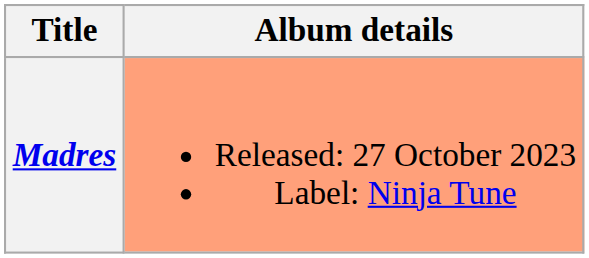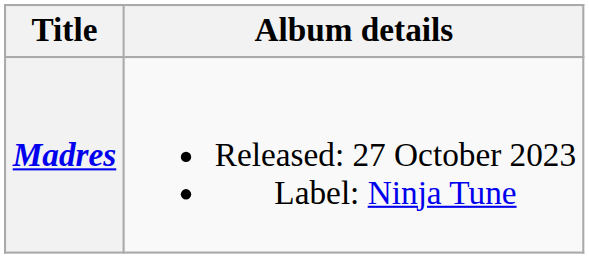(354, 174) lightsalmon background -> (354, 174) no background
